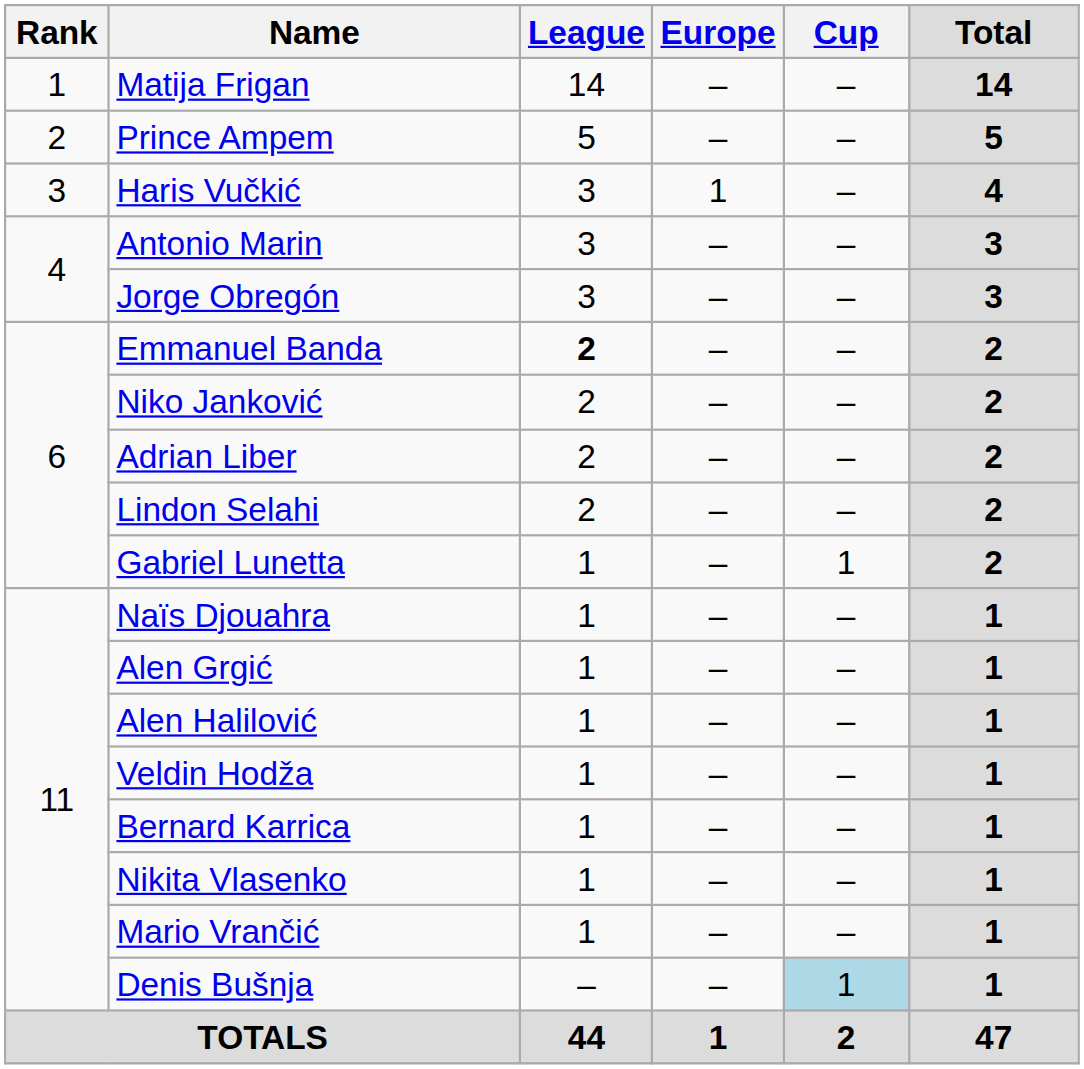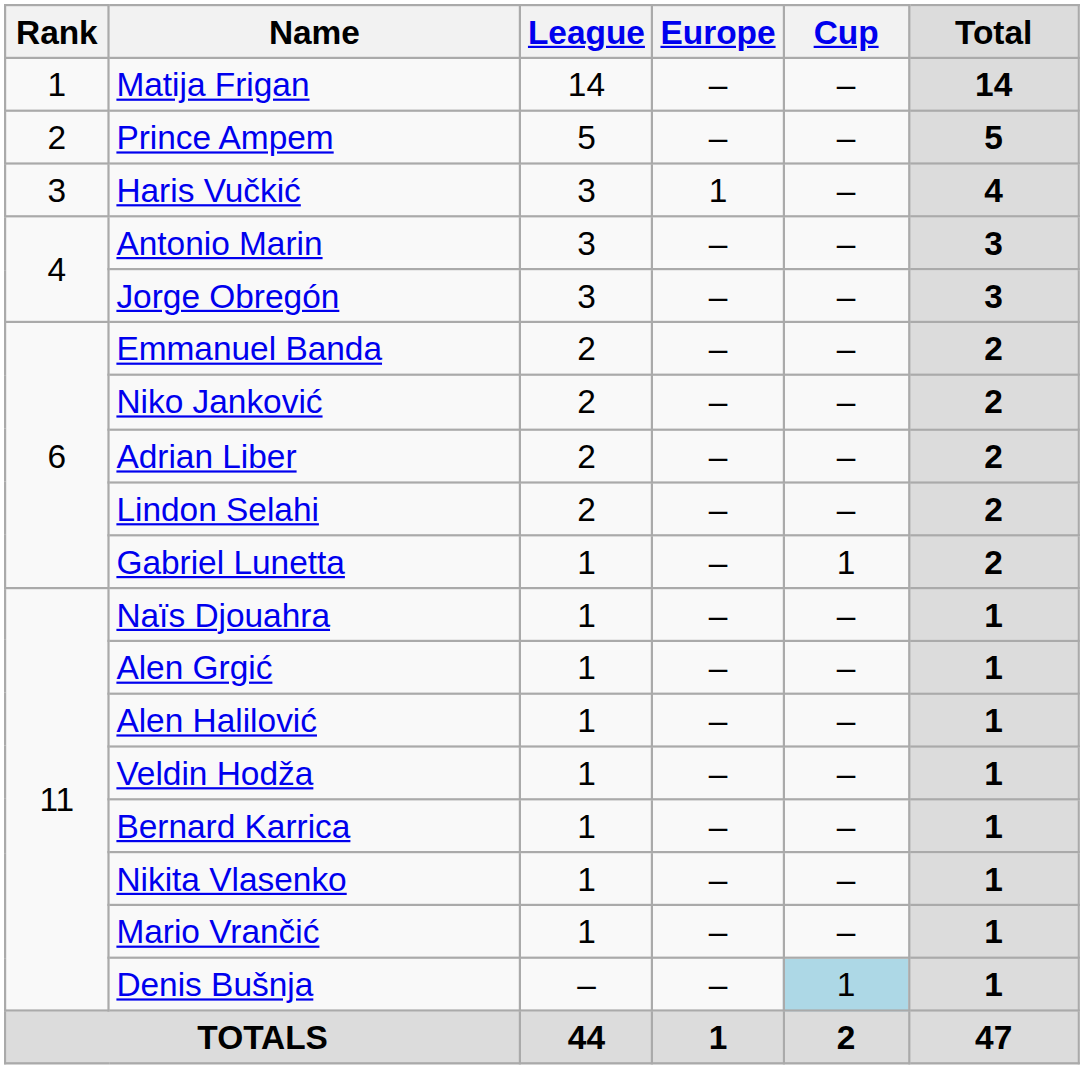(586, 349) bold -> (586, 349) normal
